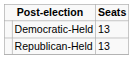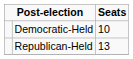(104, 29) 13 -> (104, 29) 10
